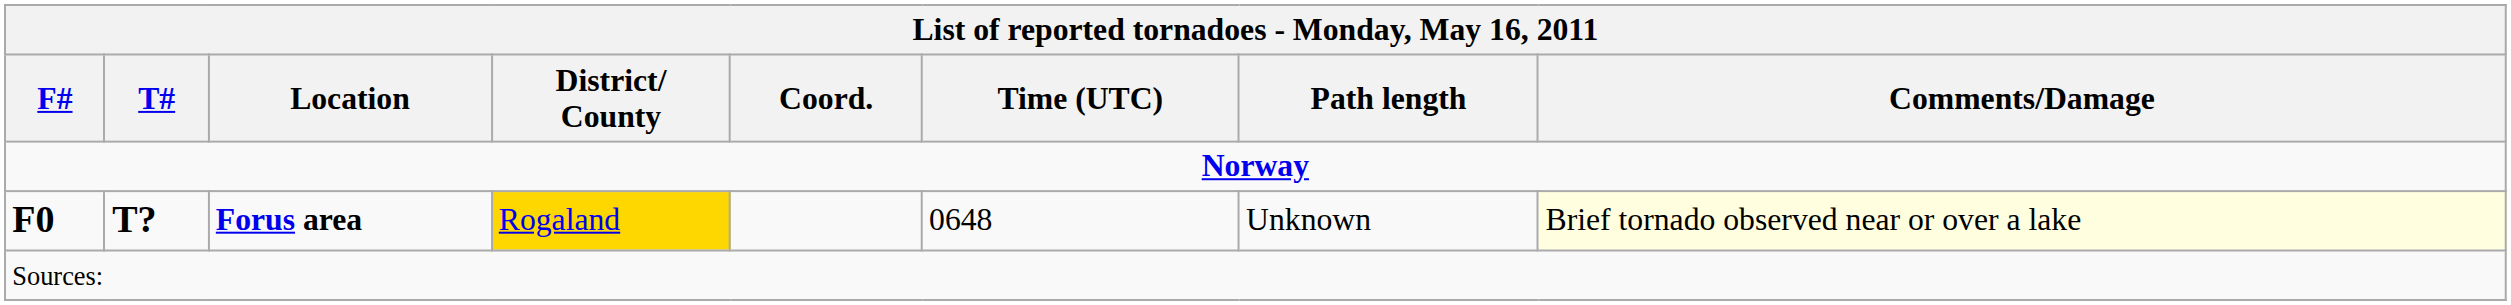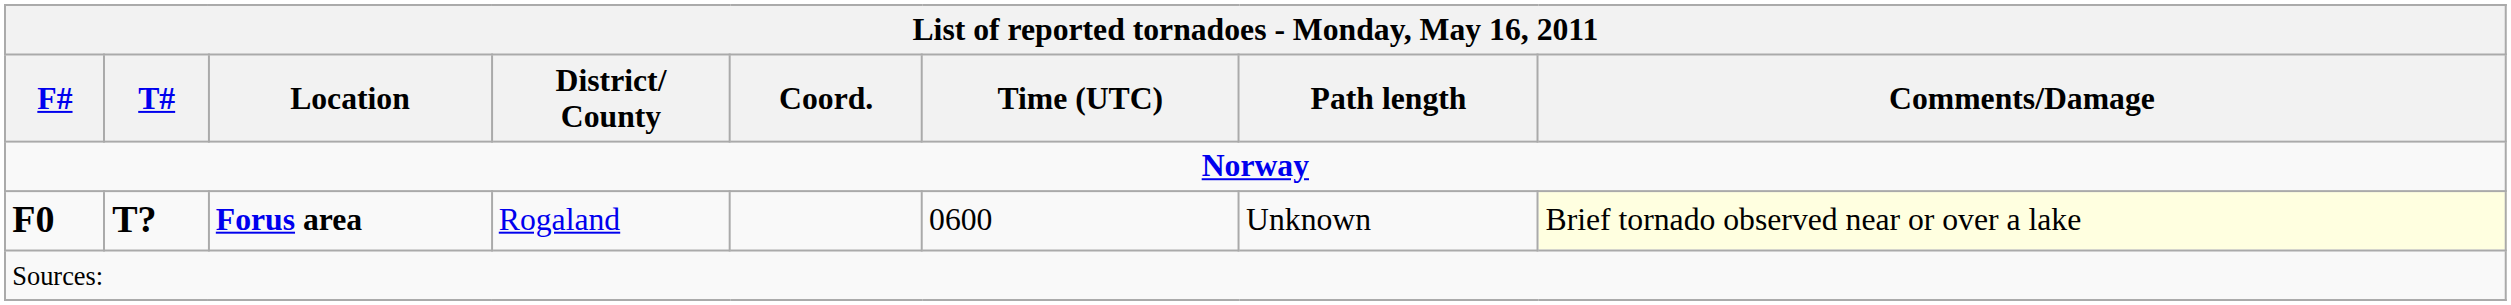(559, 219) gold background -> (559, 219) no background
(961, 219) 0648 -> (961, 219) 0600
